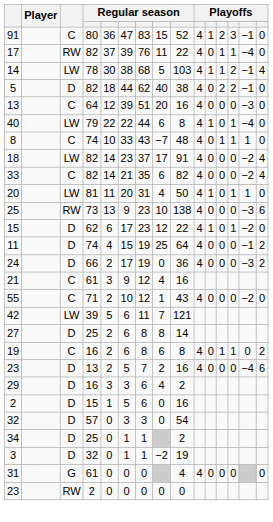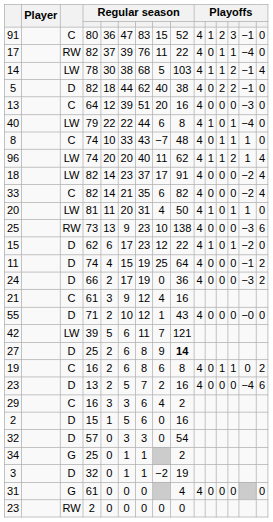+ row: (13, 158)
(72, 298) C -> (72, 315) D
(248, 298) −2 -> (248, 315) −0
(162, 333) 8 -> (162, 351) 9
(182, 333) normal -> (182, 351) bold
(72, 386) D -> (72, 403) C
(72, 438) D -> (72, 456) G
